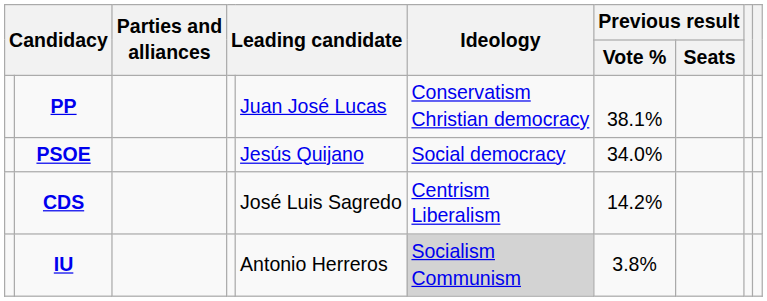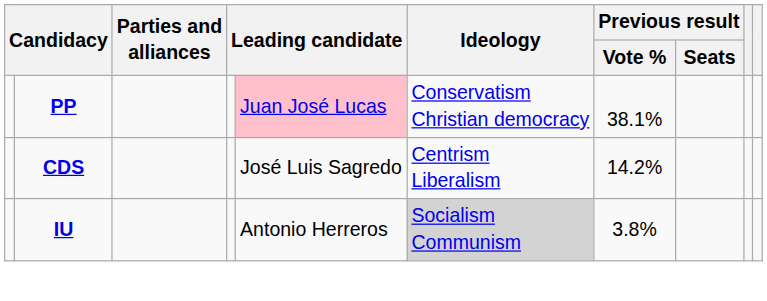(313, 106) no background -> (313, 106) pink background
- row: (64, 154)
